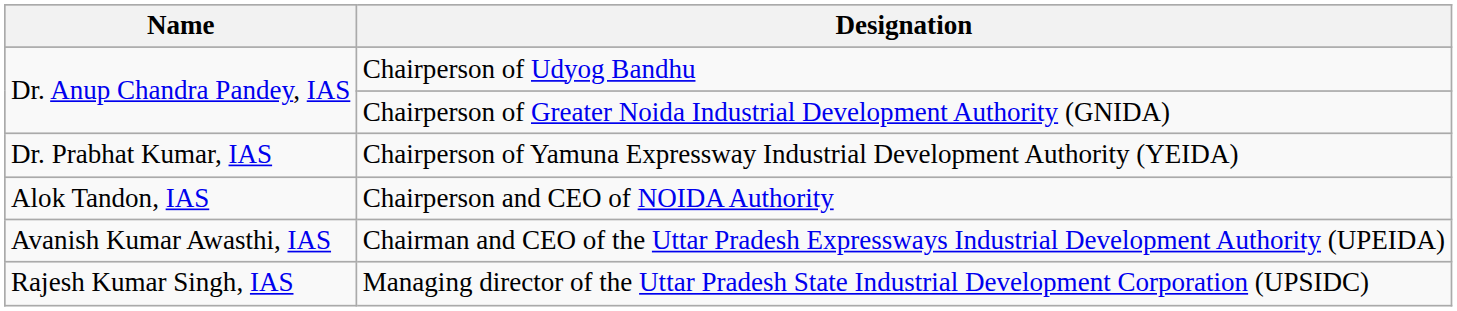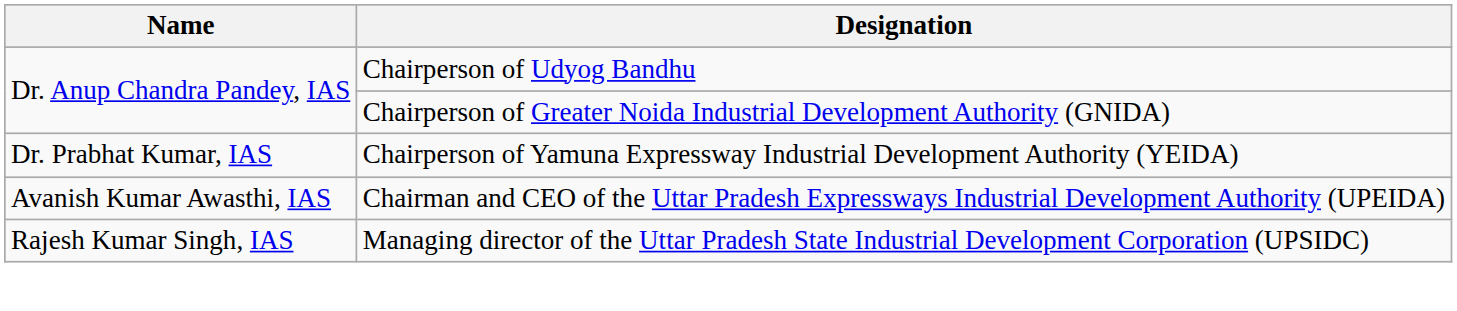- row: (598, 197)
